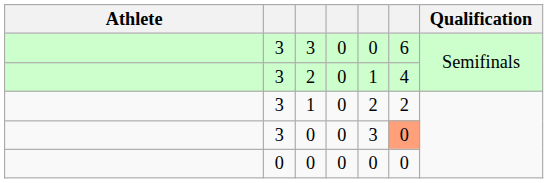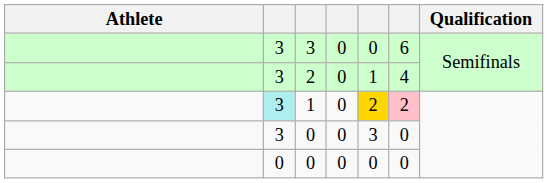(279, 105) no background -> (279, 105) paleturquoise background
(373, 105) no background -> (373, 105) gold background
(404, 105) no background -> (404, 105) pink background
(404, 134) lightsalmon background -> (404, 134) no background
